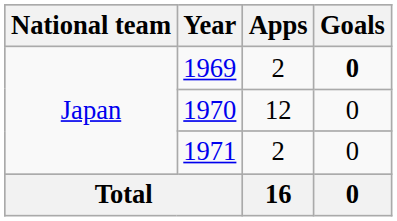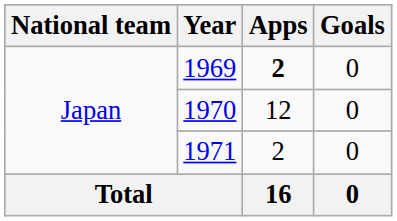(278, 67) normal -> (278, 67) bold
(352, 67) bold -> (352, 67) normal
